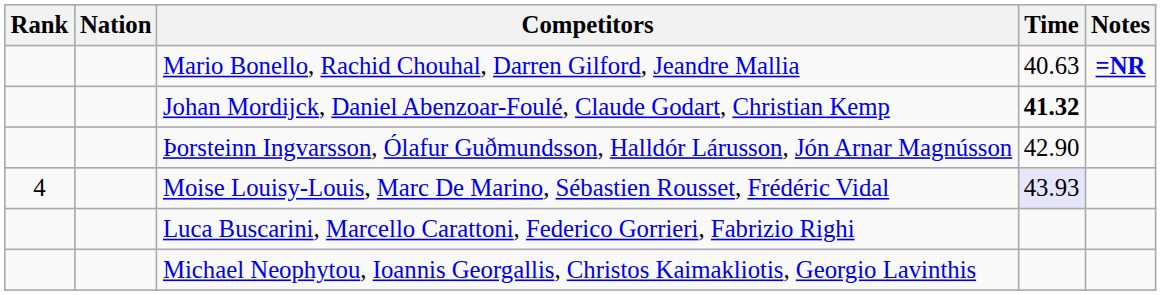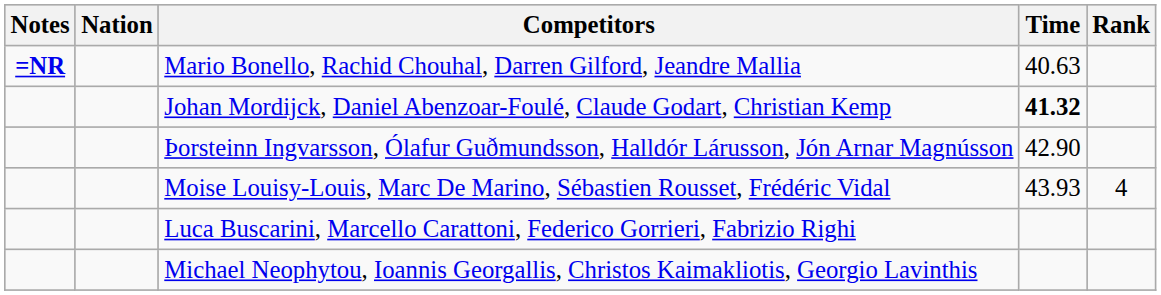columns swapped: (39, 25) <-> (1120, 25)
(1052, 188) lavender background -> (1053, 188) no background
